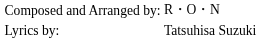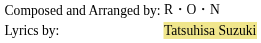(210, 30) no background -> (210, 30) khaki background
